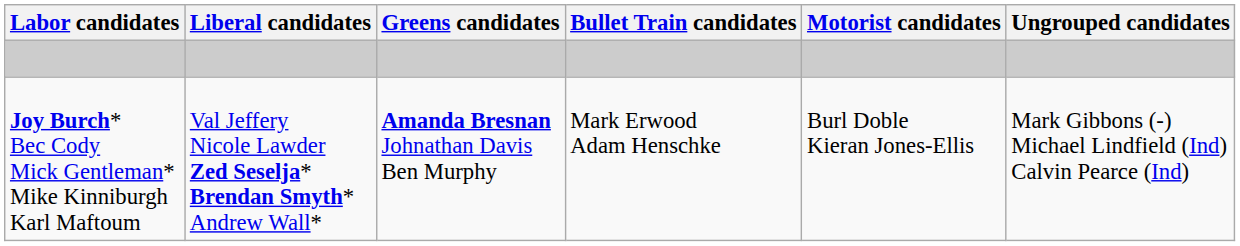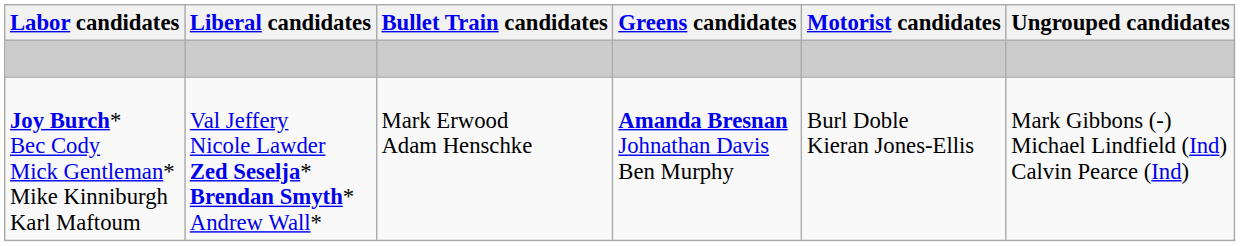columns swapped: (471, 22) <-> (683, 22)
